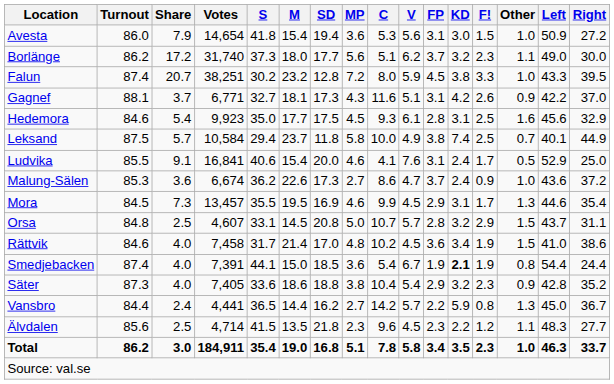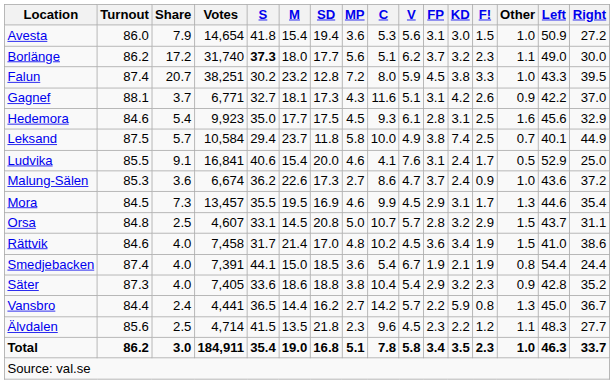(263, 56) normal -> (263, 56) bold
(461, 264) bold -> (461, 264) normal
